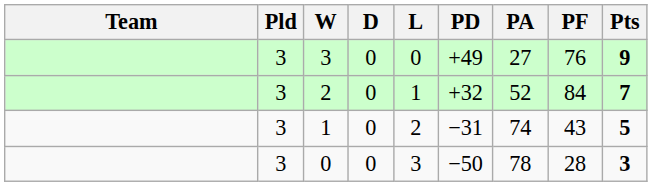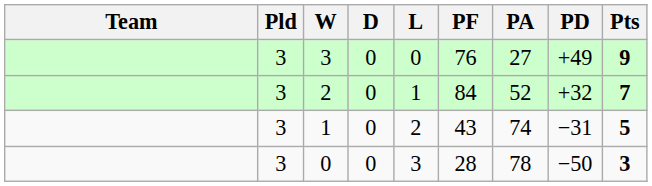columns swapped: (575, 22) <-> (466, 22)
